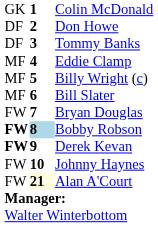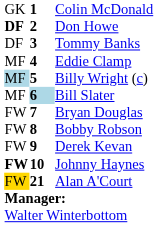(14, 26) normal -> (14, 26) bold
(15, 78) no background -> (15, 78) lightblue background
(33, 95) no background -> (33, 95) lightblue background
(16, 129) bold -> (16, 129) normal
(33, 129) lightblue background -> (33, 129) no background
(16, 146) bold -> (16, 146) normal
(16, 164) normal -> (16, 164) bold
(16, 181) no background -> (16, 181) gold background
(37, 181) lightyellow background -> (37, 181) no background
